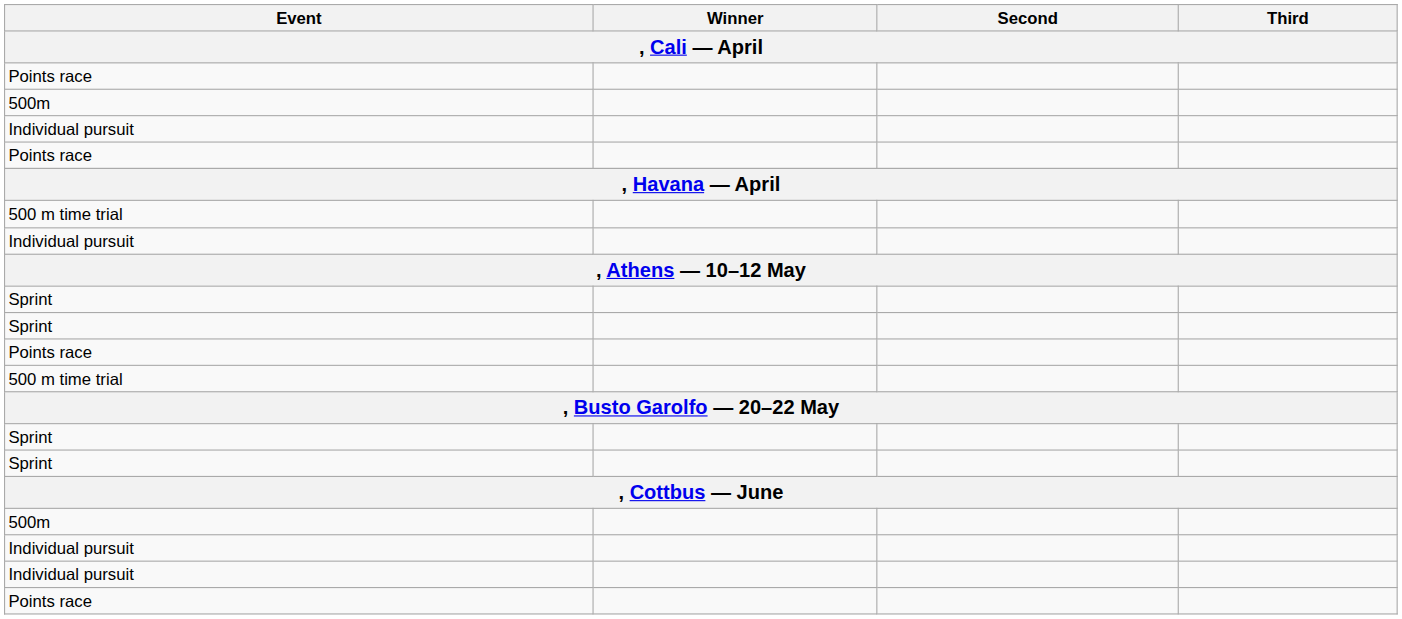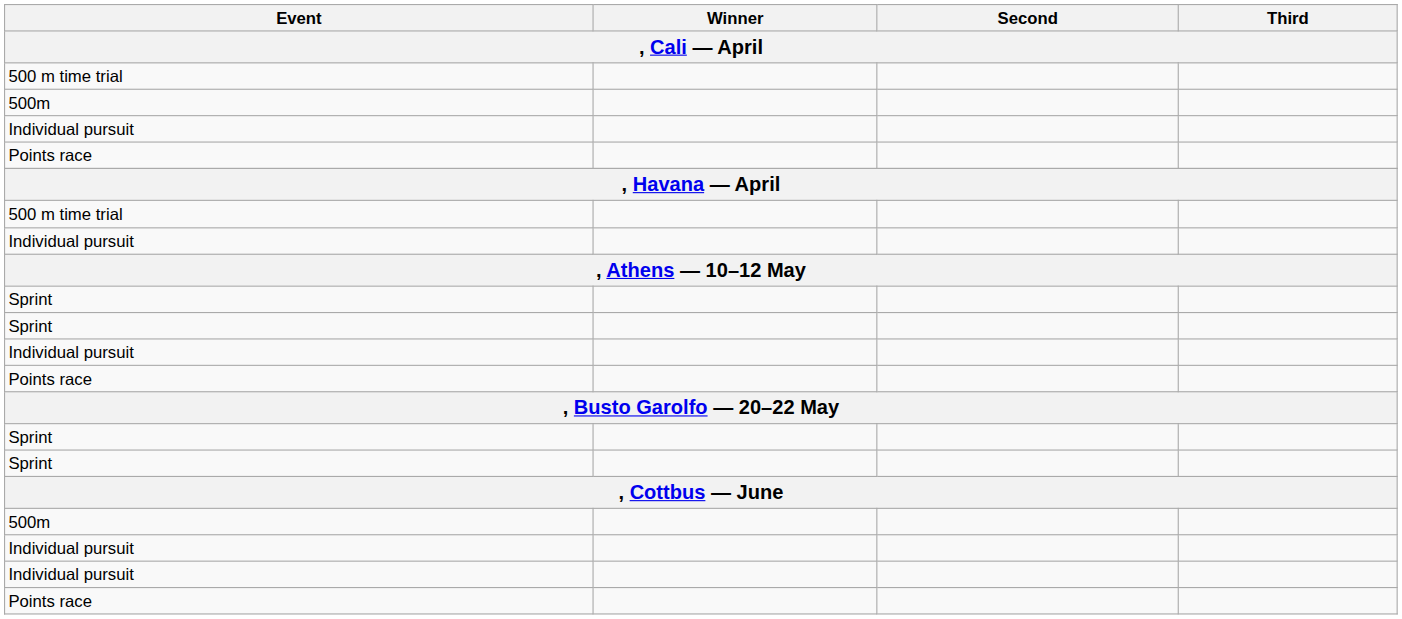(50, 76) Points race -> (66, 76) 500 m time trial
(50, 352) Points race -> (71, 352) Individual pursuit
(66, 379) 500 m time trial -> (50, 379) Points race
